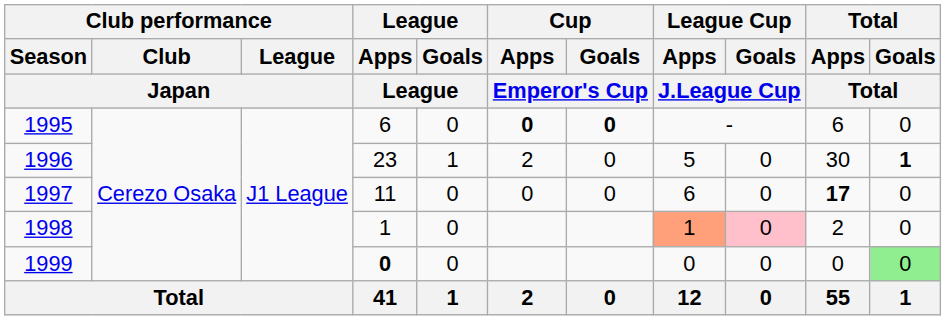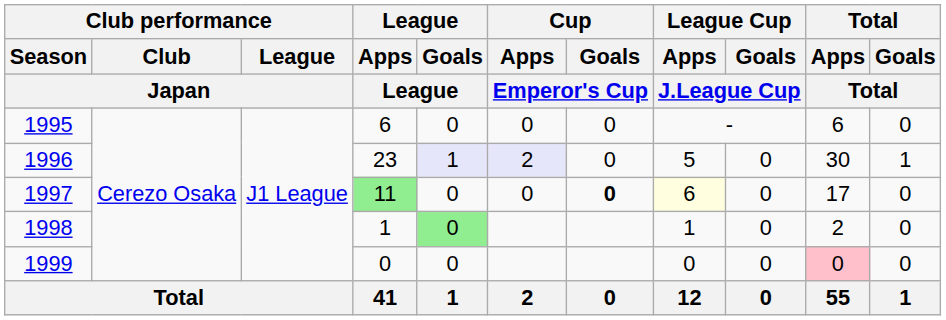(527, 125) bold -> (527, 125) normal
(610, 125) bold -> (610, 125) normal
(453, 159) no background -> (453, 159) lavender background
(527, 159) no background -> (527, 159) lavender background
(905, 159) bold -> (905, 159) normal
(385, 194) no background -> (385, 194) lightgreen background
(610, 194) normal -> (610, 194) bold
(689, 194) no background -> (689, 194) lightyellow background
(838, 194) bold -> (838, 194) normal
(453, 228) no background -> (453, 228) lightgreen background
(689, 228) lightsalmon background -> (689, 228) no background
(766, 228) pink background -> (766, 228) no background
(385, 263) bold -> (385, 263) normal
(838, 263) no background -> (838, 263) pink background
(905, 263) lightgreen background -> (905, 263) no background
